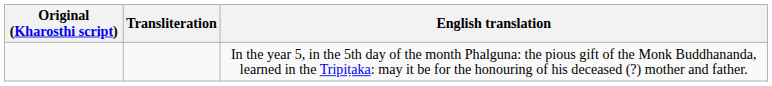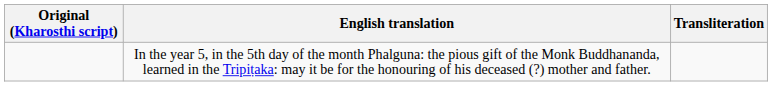columns swapped: (172, 23) <-> (494, 23)
